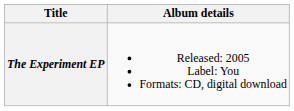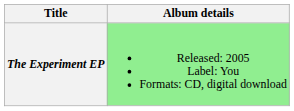(198, 71) no background -> (198, 71) lightgreen background
